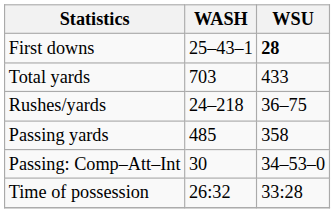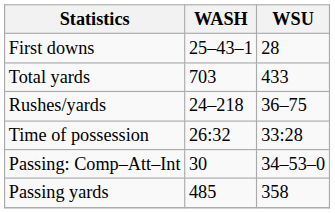(270, 48) bold -> (270, 48) normal
rows swapped: (59, 134) <-> (79, 192)
